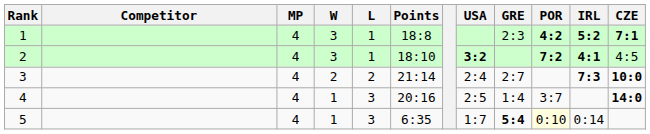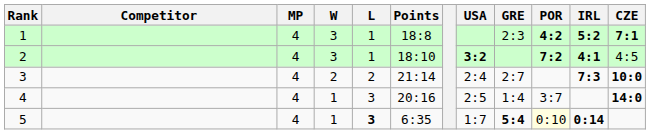(371, 119) normal -> (371, 119) bold
(589, 119) normal -> (589, 119) bold
